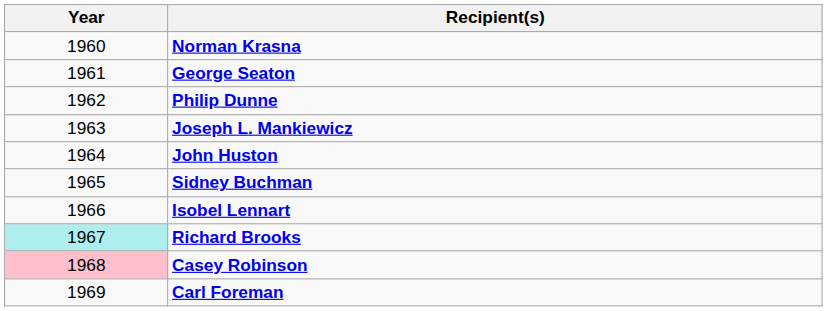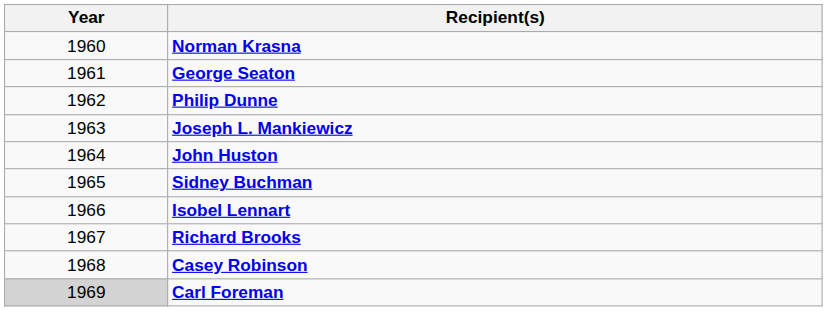(86, 237) paleturquoise background -> (86, 237) no background
(86, 264) pink background -> (86, 264) no background
(86, 292) no background -> (86, 292) lightgrey background
